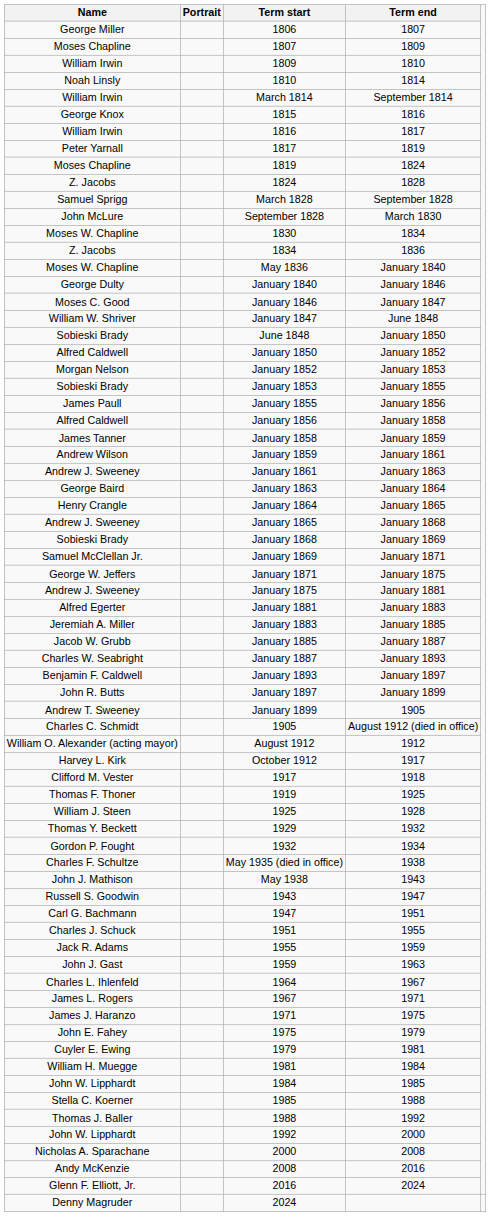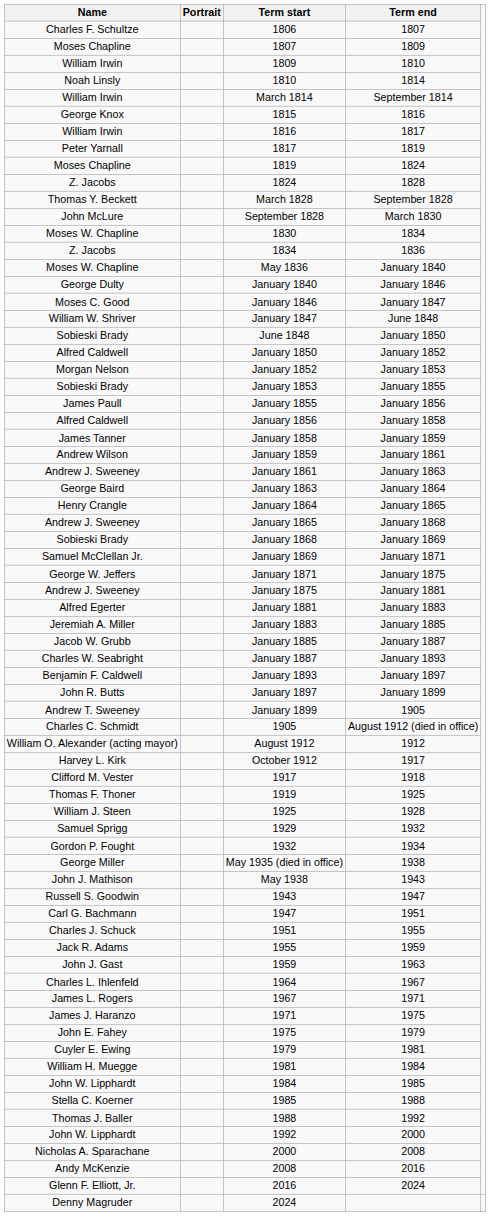(92, 30) George Miller -> (92, 30) Charles F. Schultze
(92, 200) Samuel Sprigg -> (92, 200) Thomas Y. Beckett
(92, 829) Thomas Y. Beckett -> (92, 829) Samuel Sprigg
(92, 863) Charles F. Schultze -> (92, 863) George Miller
